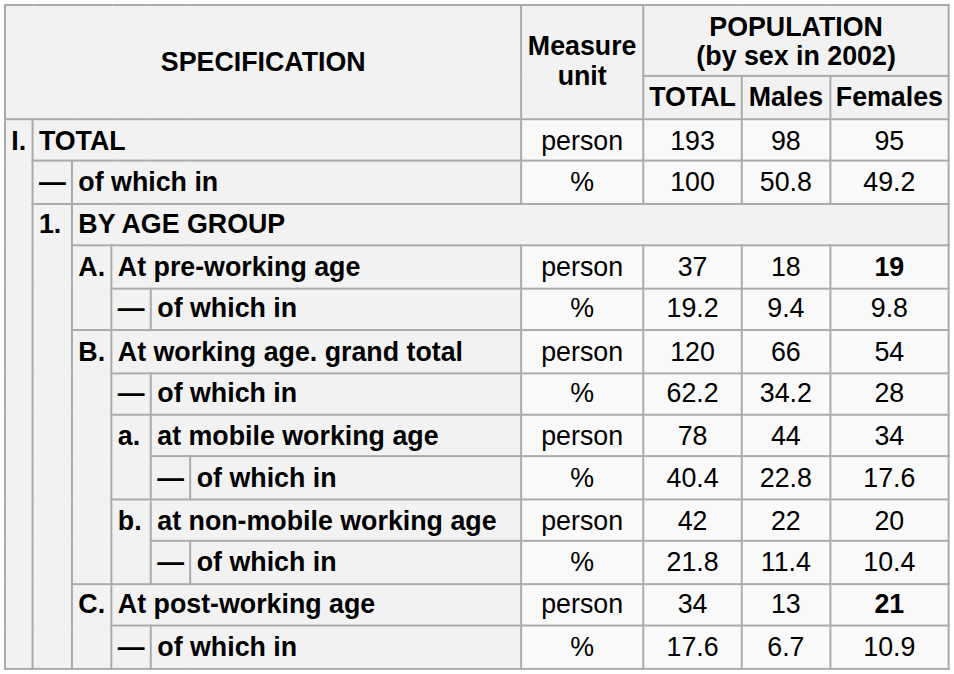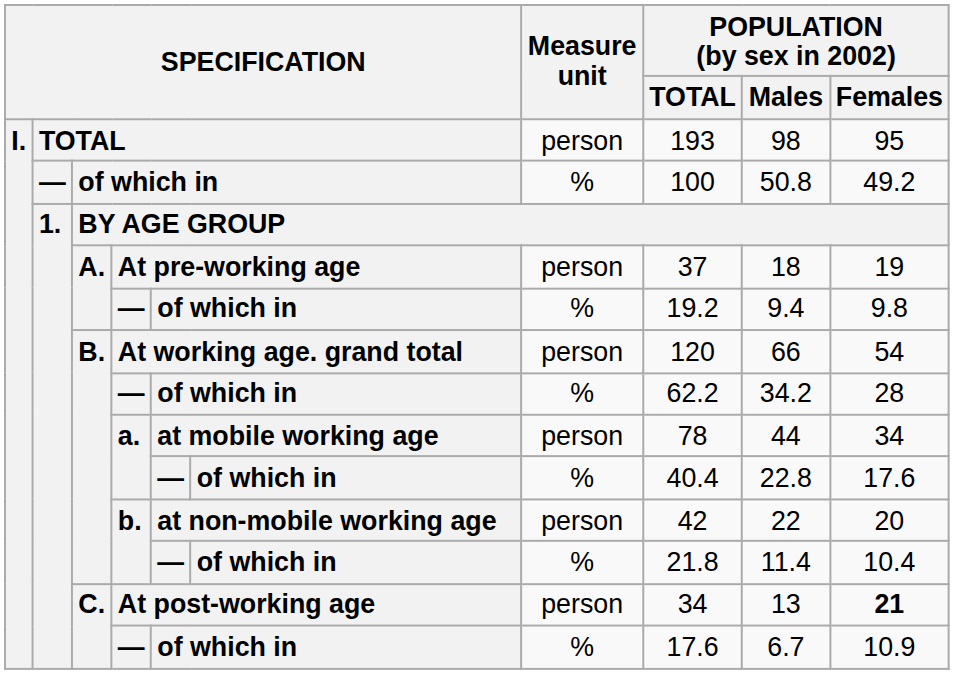(889, 266) bold -> (889, 266) normal
